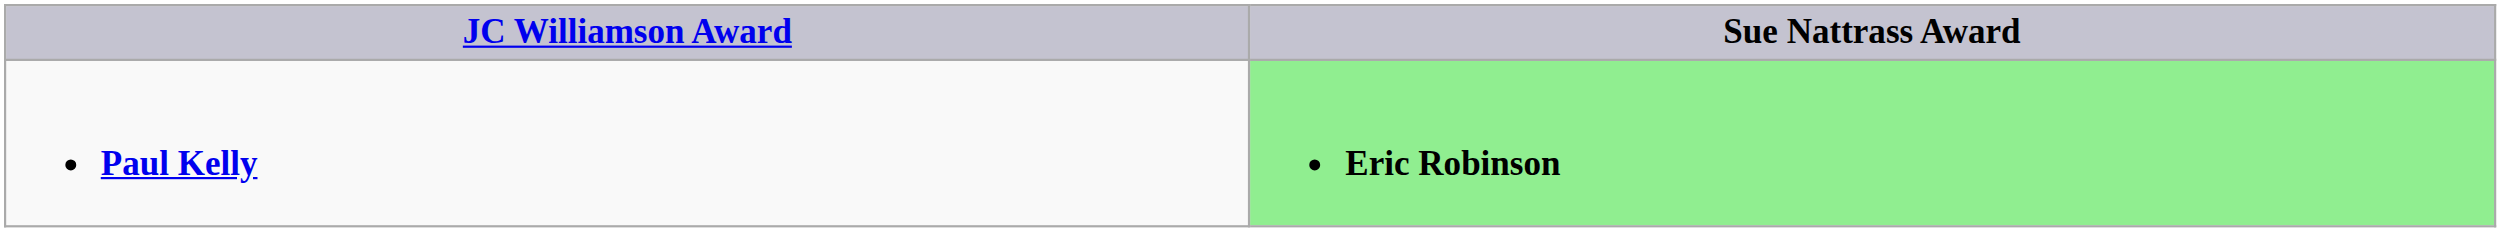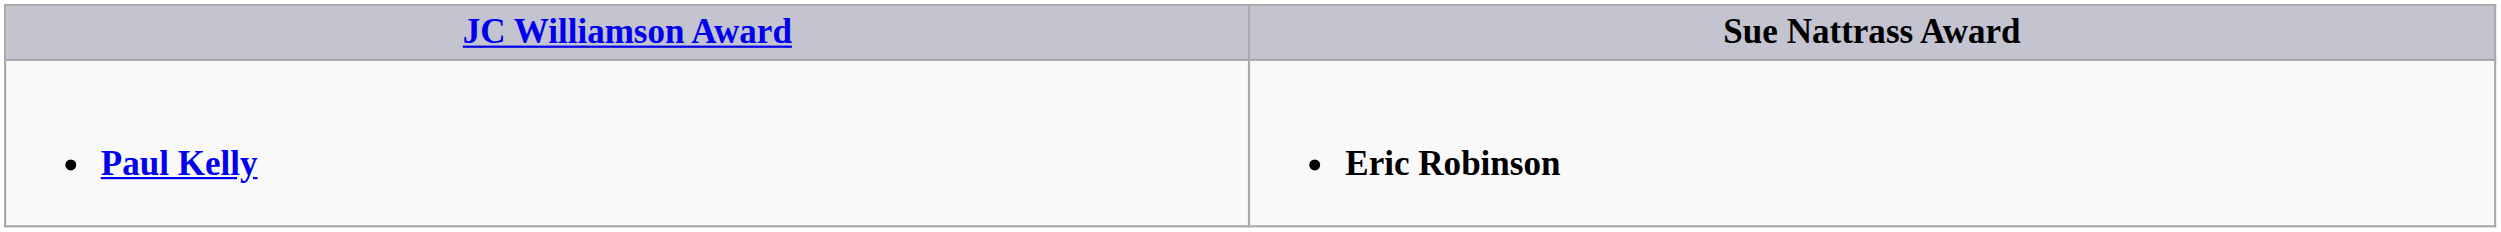(1872, 163) lightgreen background -> (1872, 163) no background
